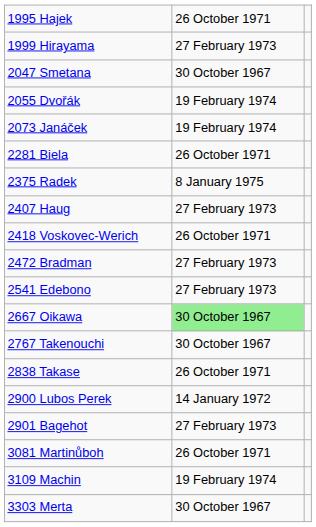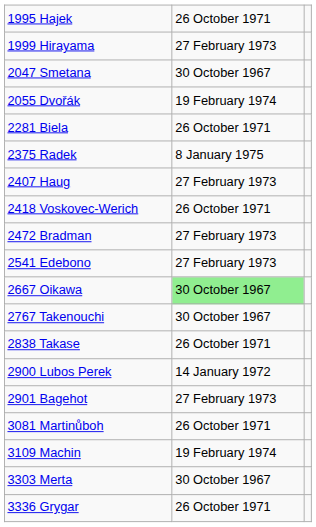- row: (47, 127)
+ row: (43, 507)
